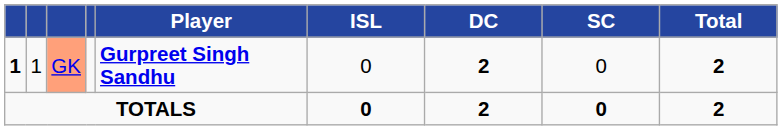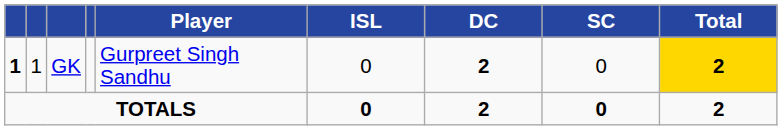(66, 65) lightsalmon background -> (66, 65) no background
(175, 65) bold -> (170, 65) normal
(719, 65) no background -> (719, 65) gold background
